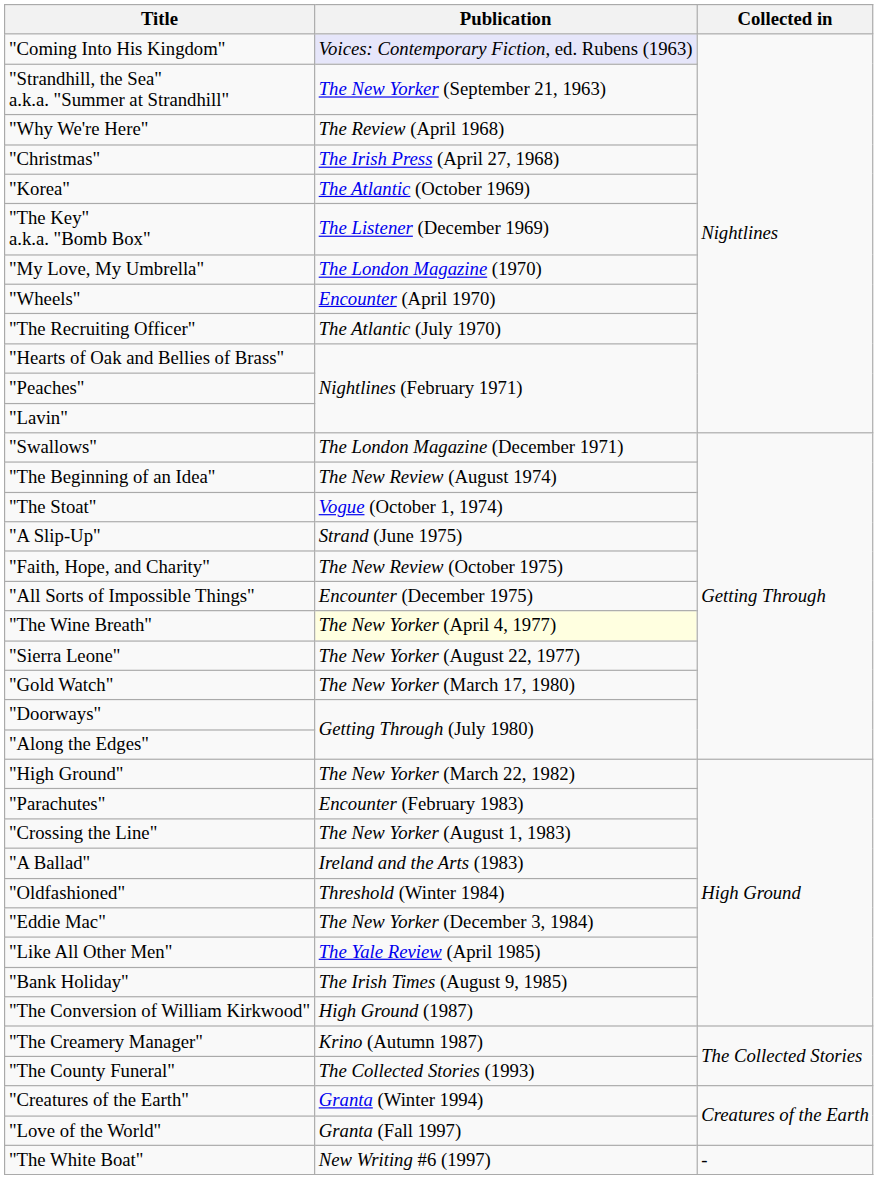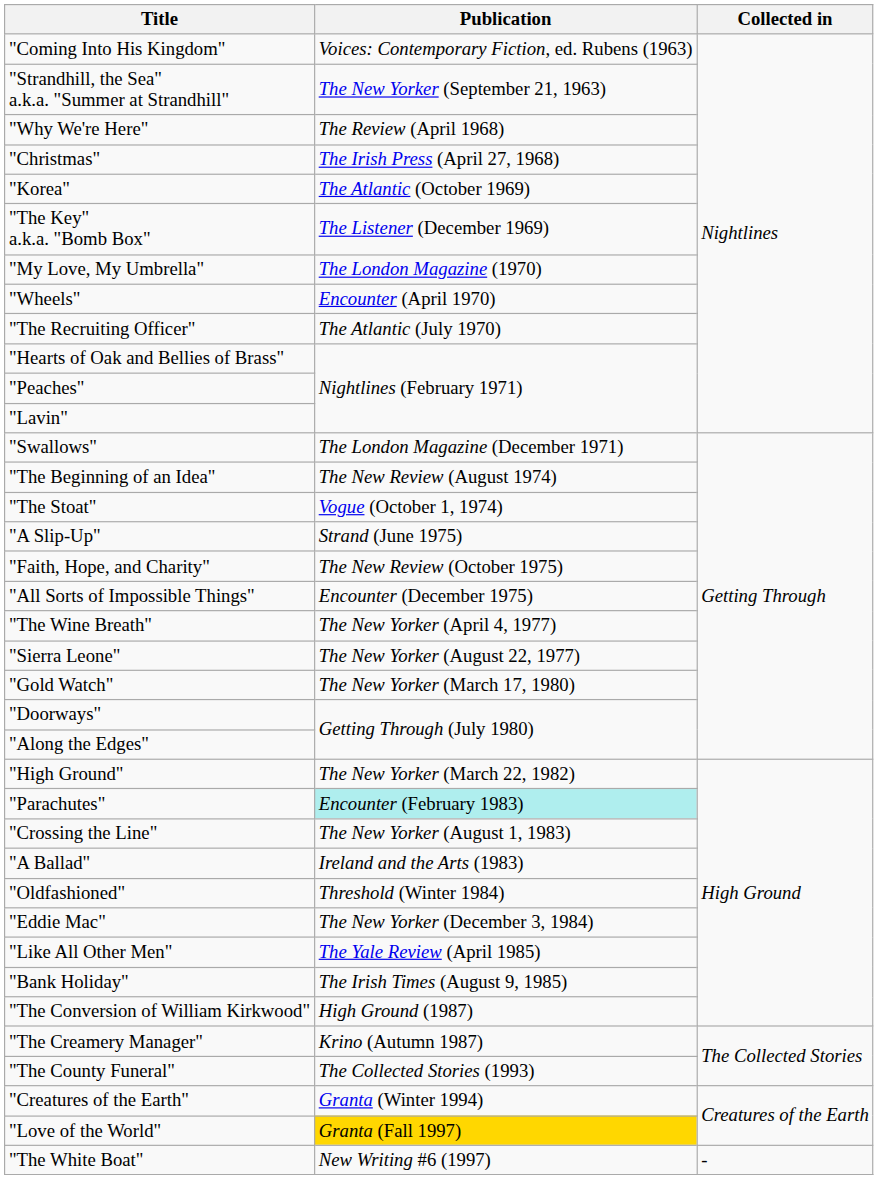(506, 49) lavender background -> (506, 49) no background
(437, 625) lightyellow background -> (437, 625) no background
(421, 803) no background -> (421, 803) paleturquoise background
(390, 1130) no background -> (390, 1130) gold background
